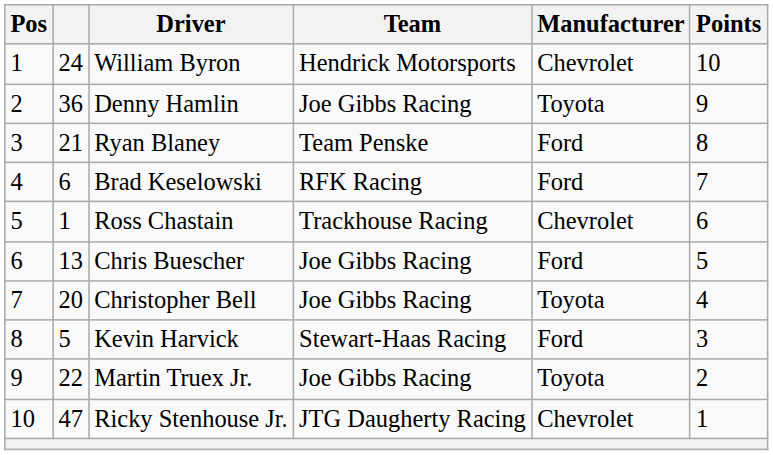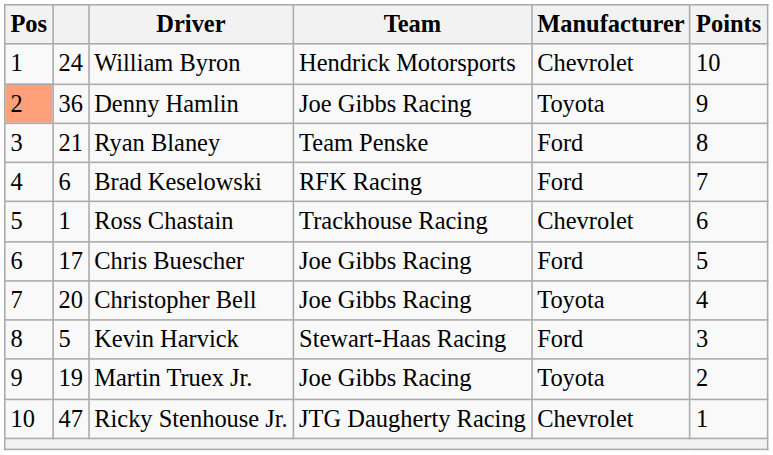(17, 102) no background -> (17, 102) lightsalmon background
(71, 260) 13 -> (71, 260) 17
(71, 378) 22 -> (71, 378) 19
